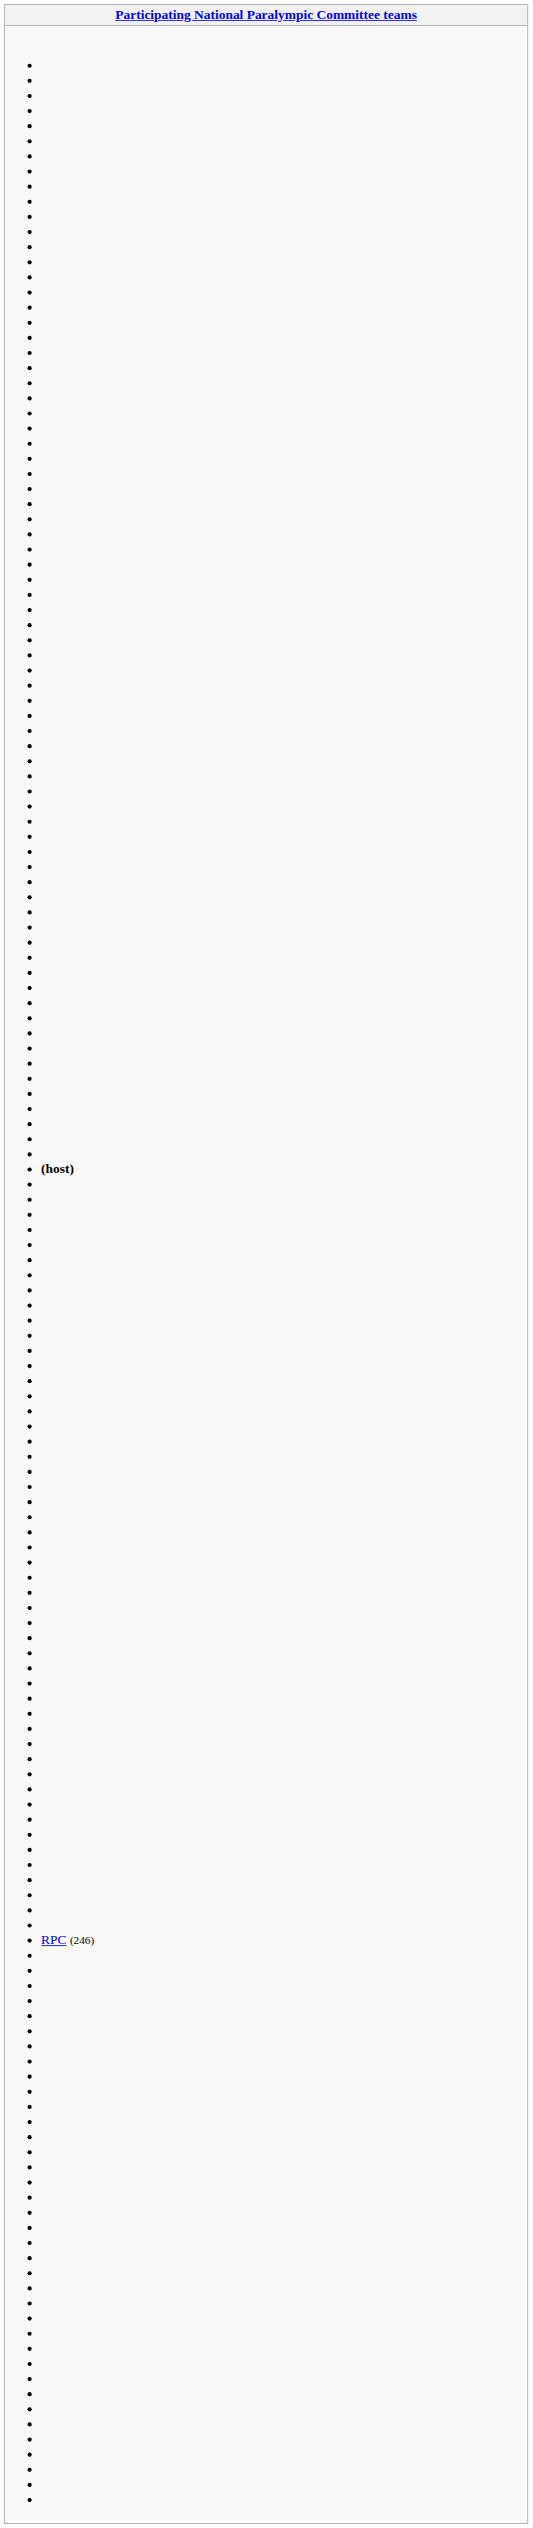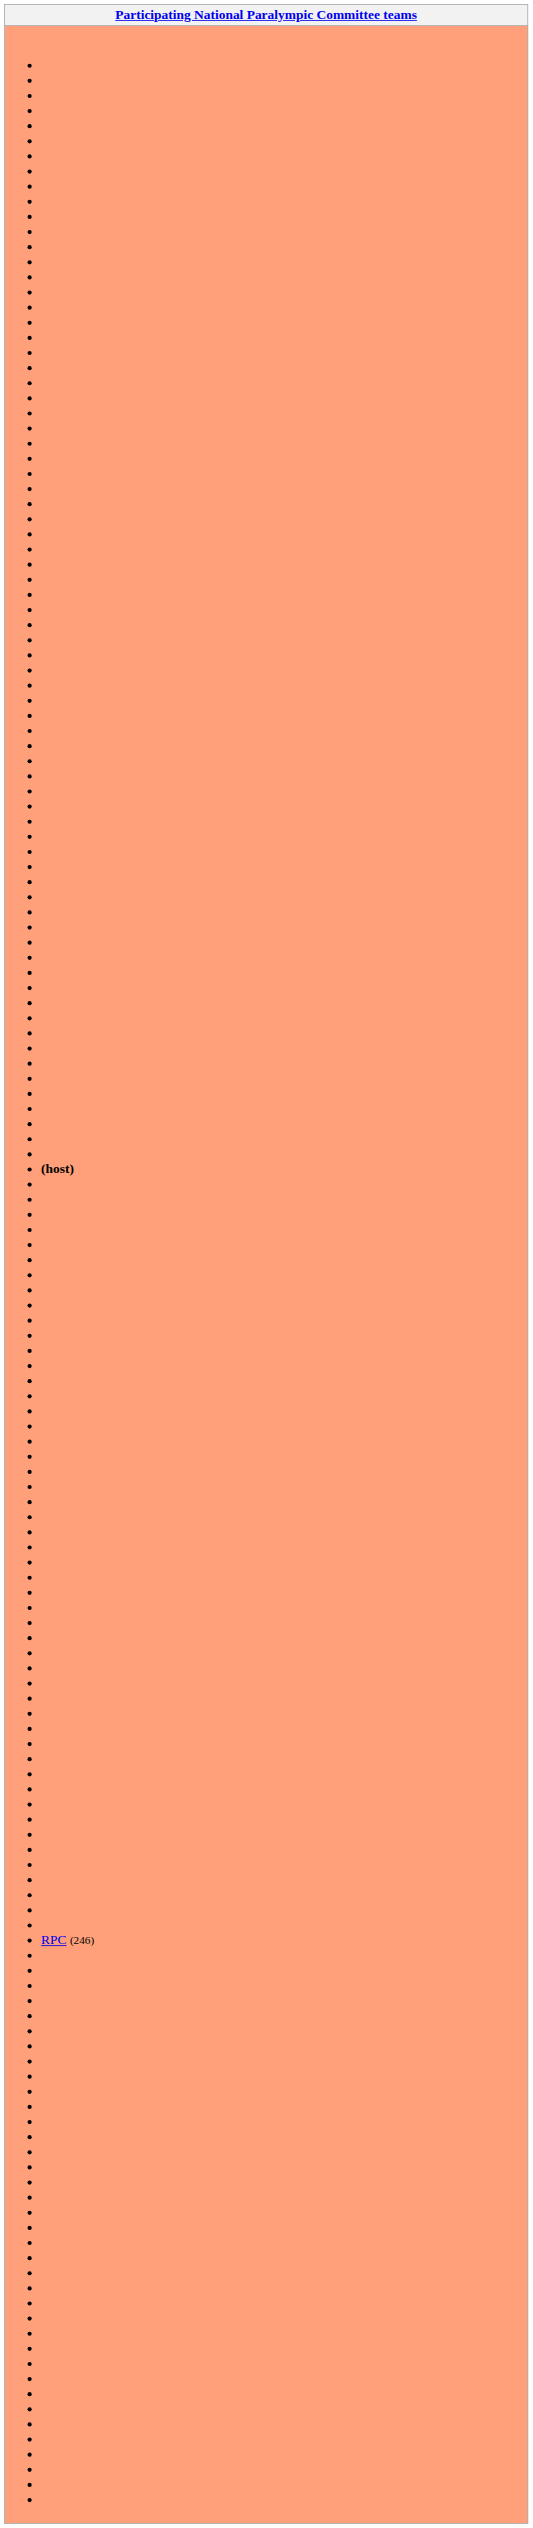(266, 1282) no background -> (266, 1282) lightsalmon background
